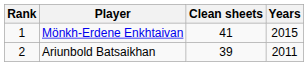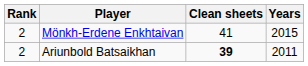(22, 33) 1 -> (22, 33) 2
(226, 52) normal -> (226, 52) bold
